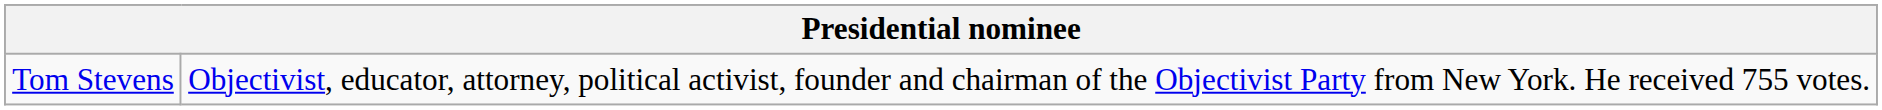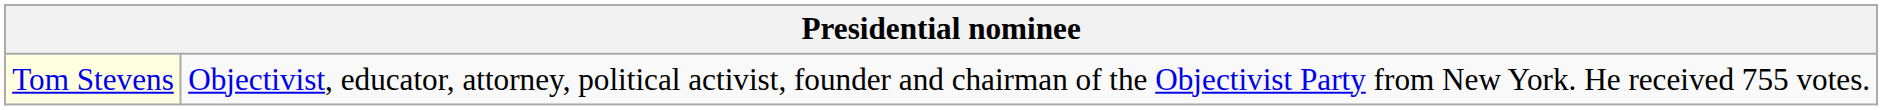(93, 78) no background -> (93, 78) lightyellow background
